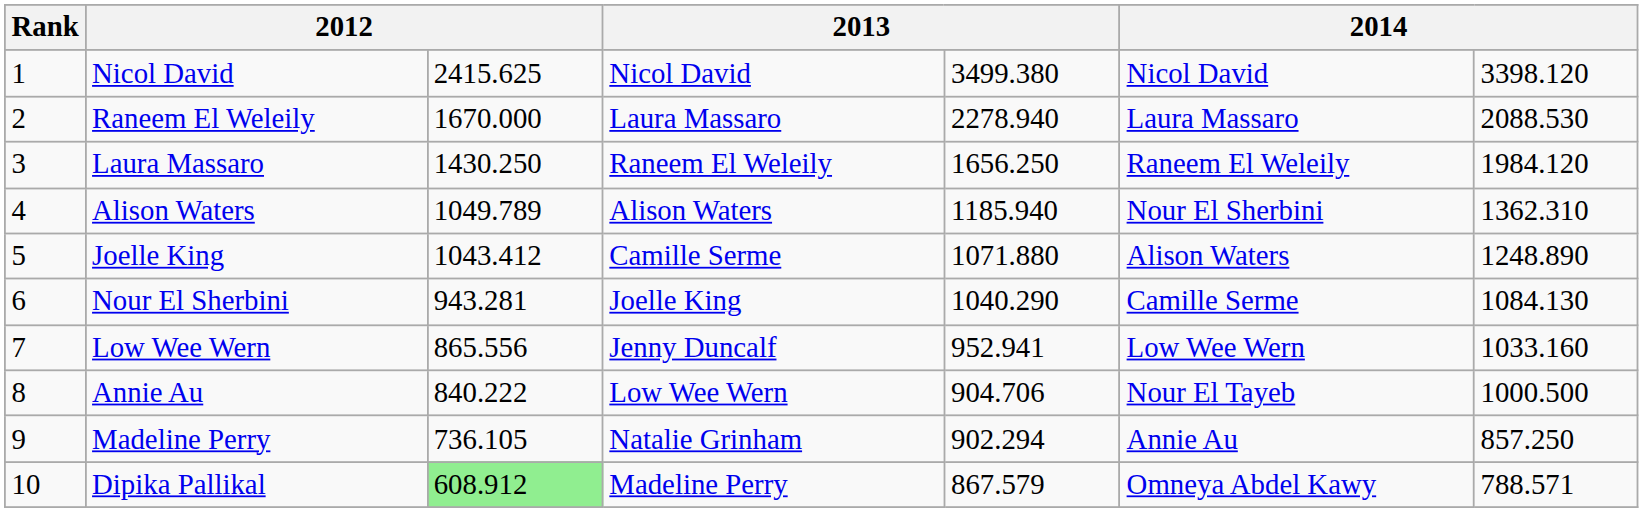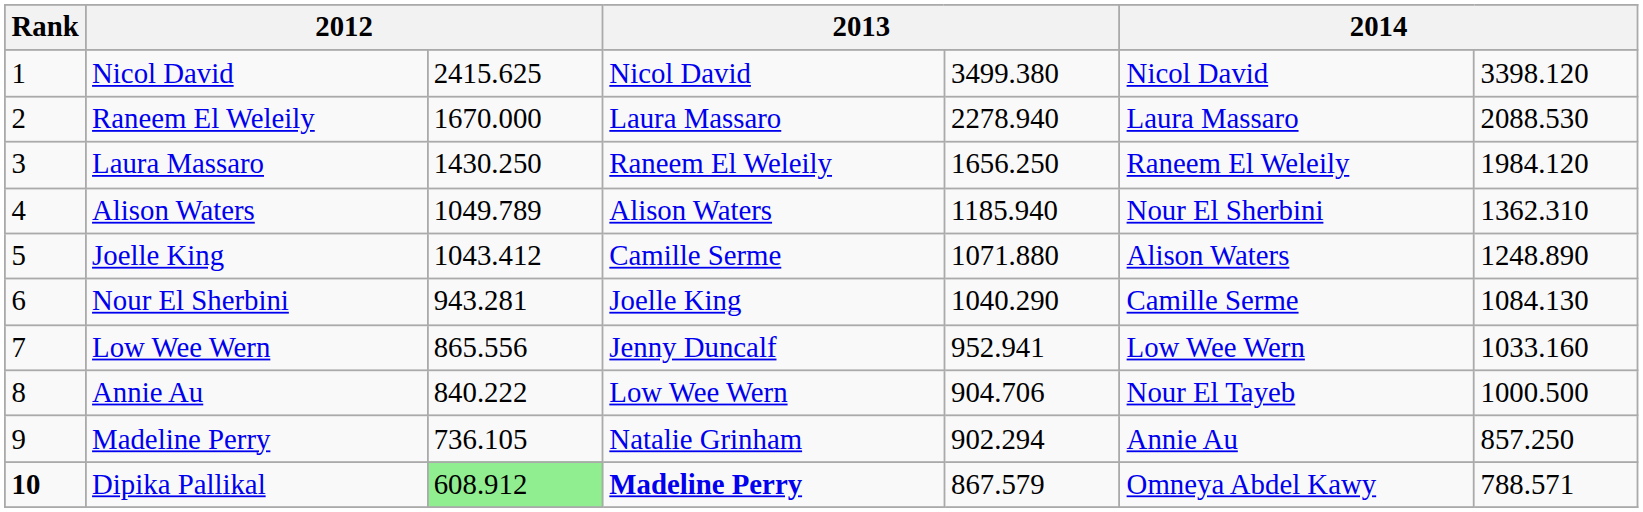(26, 484) normal -> (26, 484) bold
(699, 484) normal -> (706, 484) bold
